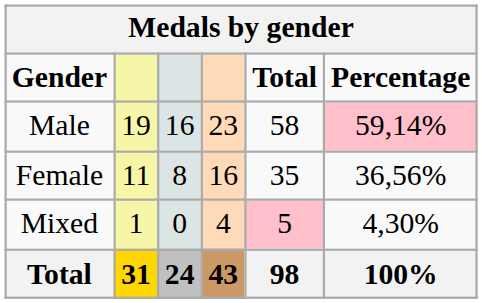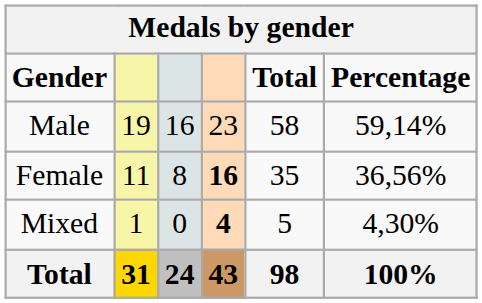(401, 126) pink background -> (401, 126) no background
(223, 175) normal -> (223, 175) bold
(223, 224) normal -> (223, 224) bold
(285, 224) pink background -> (285, 224) no background
